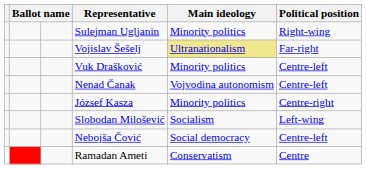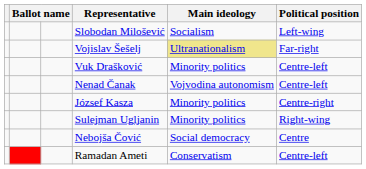rows swapped: (120, 119) <-> (117, 31)
(303, 137) Centre-left -> (294, 137) Centre
(294, 155) Centre -> (303, 155) Centre-left
